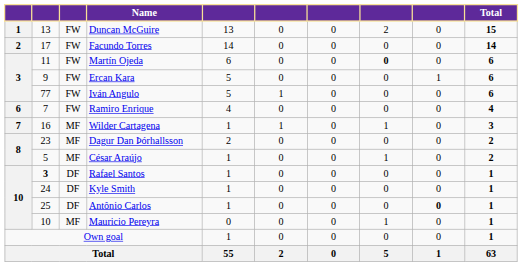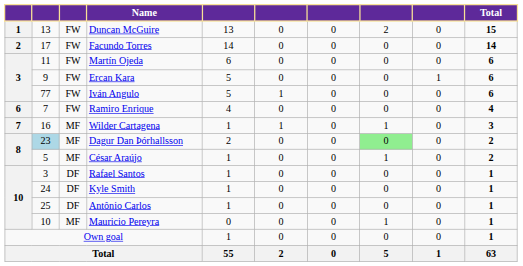(386, 61) bold -> (386, 61) normal
(46, 141) no background -> (46, 141) lightblue background
(386, 141) no background -> (386, 141) lightgreen background
(46, 173) bold -> (46, 173) normal
(439, 205) bold -> (439, 205) normal
